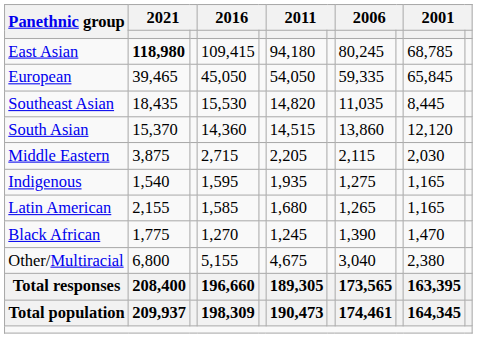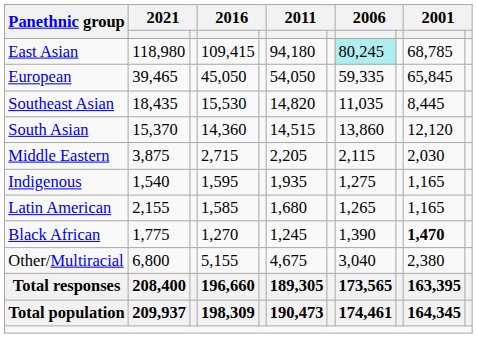(159, 51) bold -> (159, 51) normal
(361, 51) no background -> (361, 51) paleturquoise background
(426, 234) normal -> (426, 234) bold
